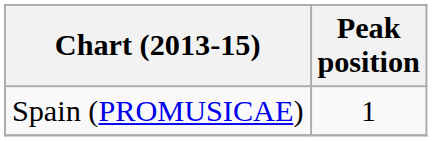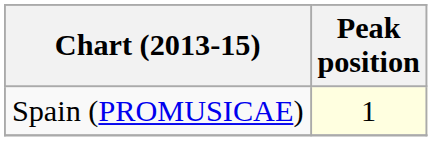(369, 110) no background -> (369, 110) lightyellow background
